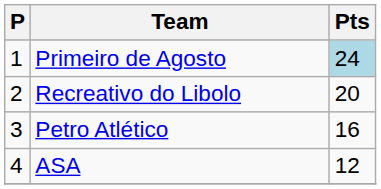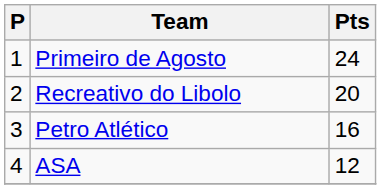(347, 58) lightblue background -> (347, 58) no background
